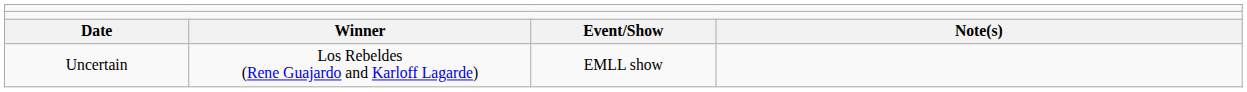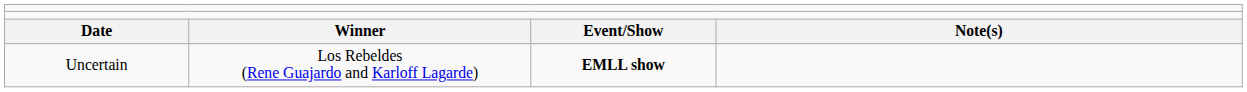(623, 65) normal -> (623, 65) bold
